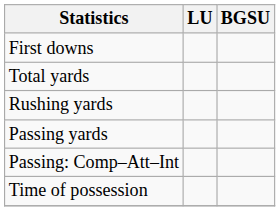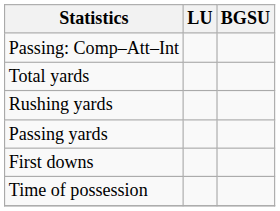rows swapped: (51, 47) <-> (94, 162)
